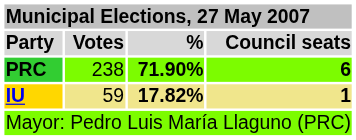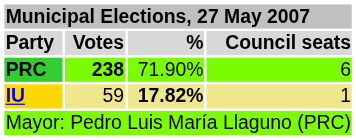(108, 69) normal -> (108, 69) bold
(171, 69) bold -> (171, 69) normal
(346, 69) bold -> (346, 69) normal
(346, 96) bold -> (346, 96) normal
